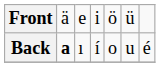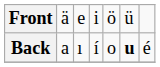(65, 47) bold -> (65, 47) normal
(130, 47) normal -> (129, 47) bold
